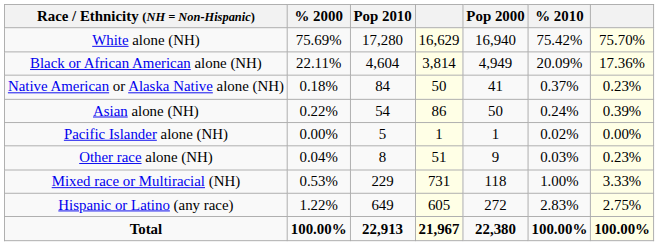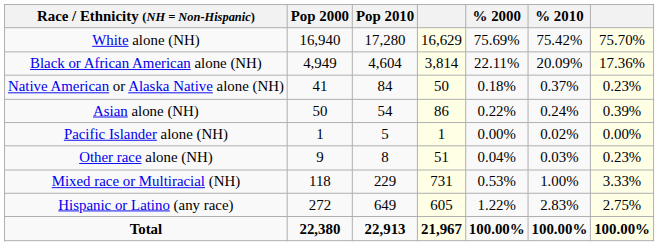columns swapped: (495, 16) <-> (319, 16)
